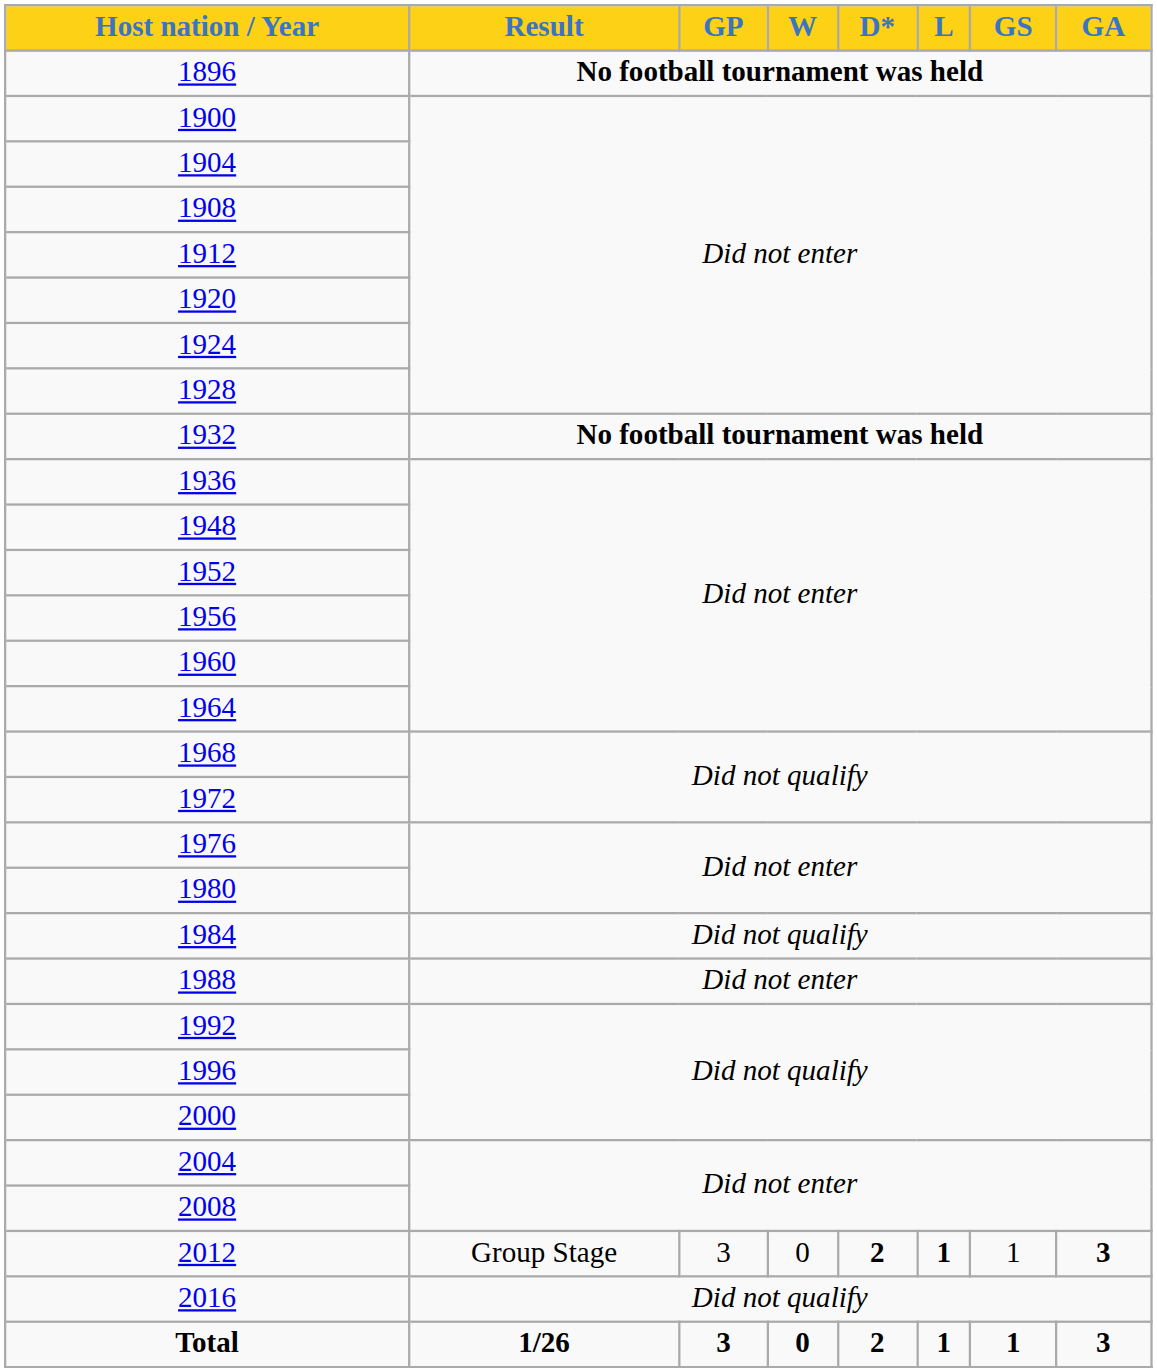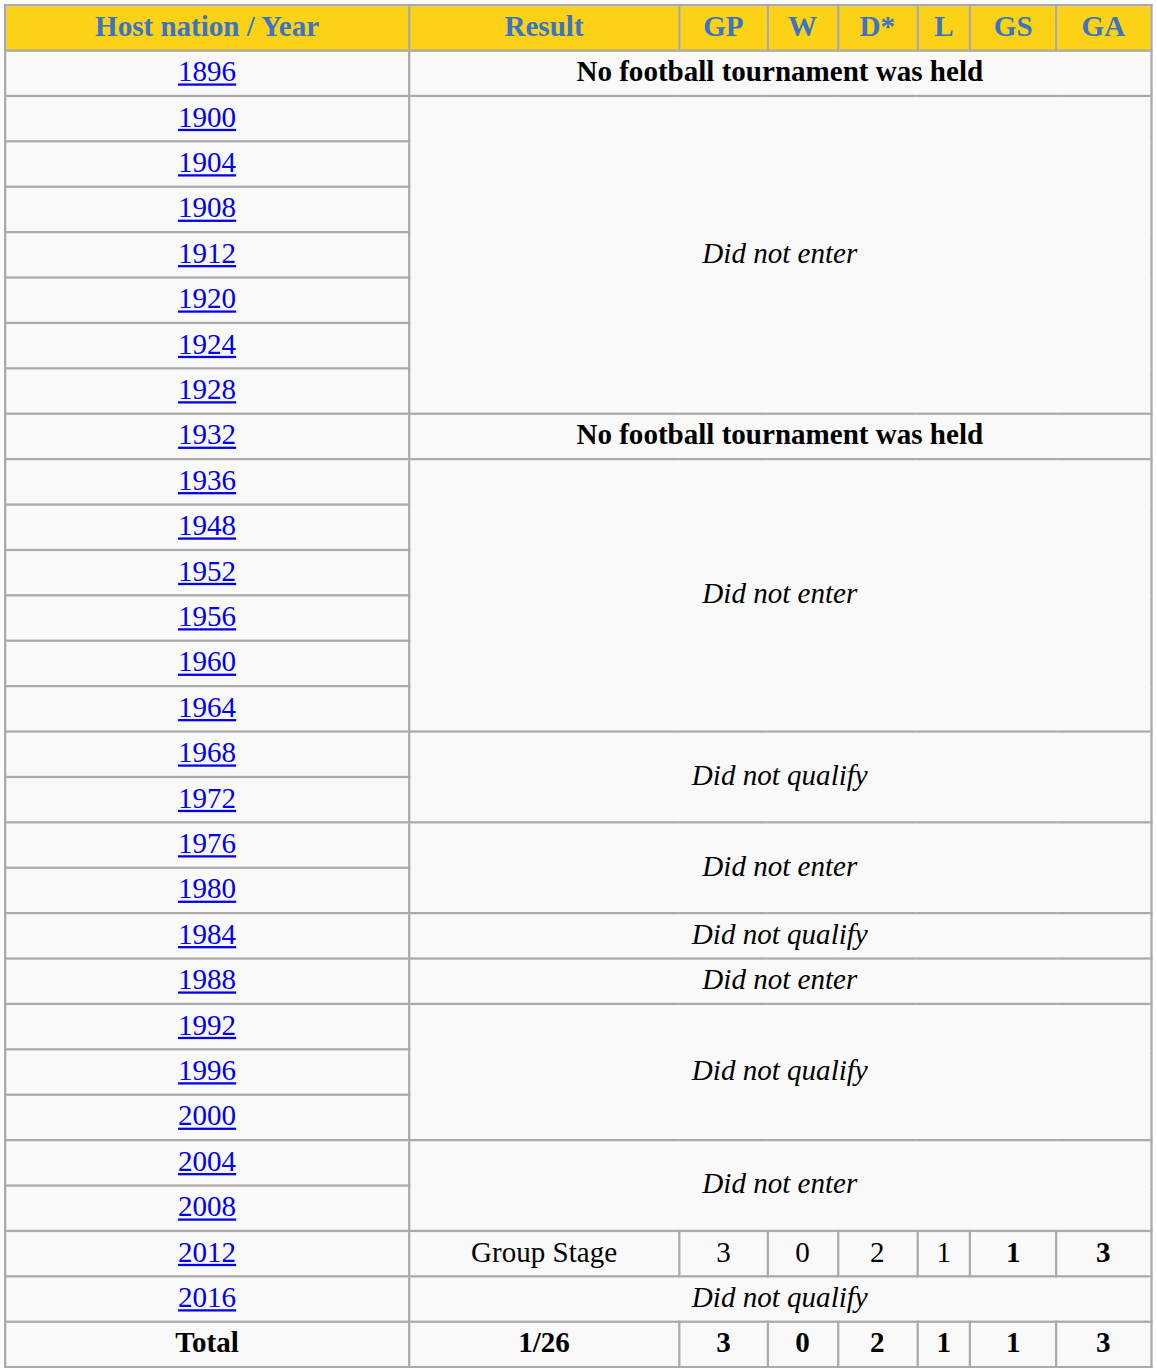(877, 1252) bold -> (877, 1252) normal
(944, 1252) bold -> (944, 1252) normal
(1013, 1252) normal -> (1013, 1252) bold
